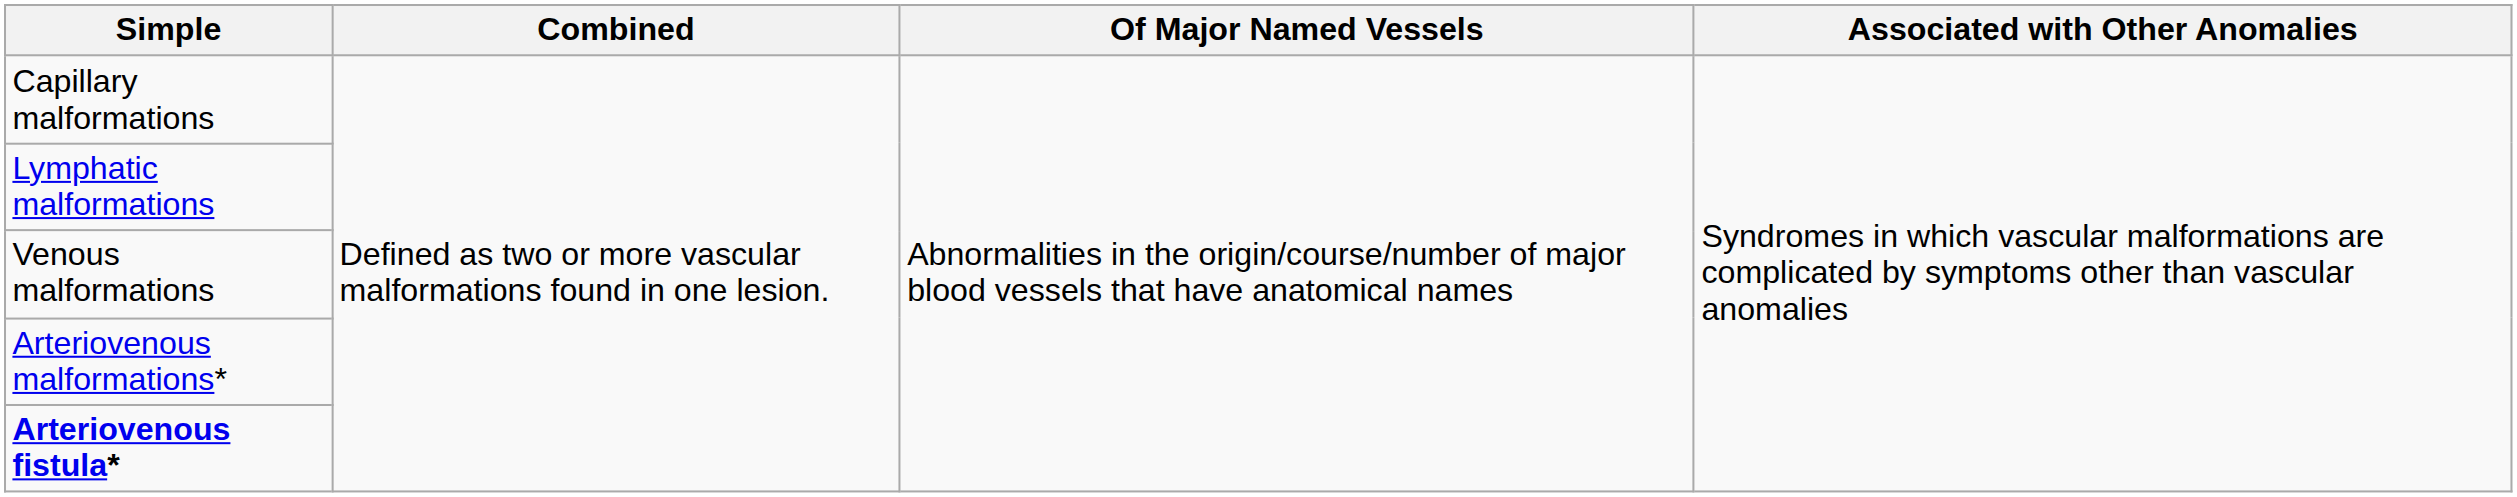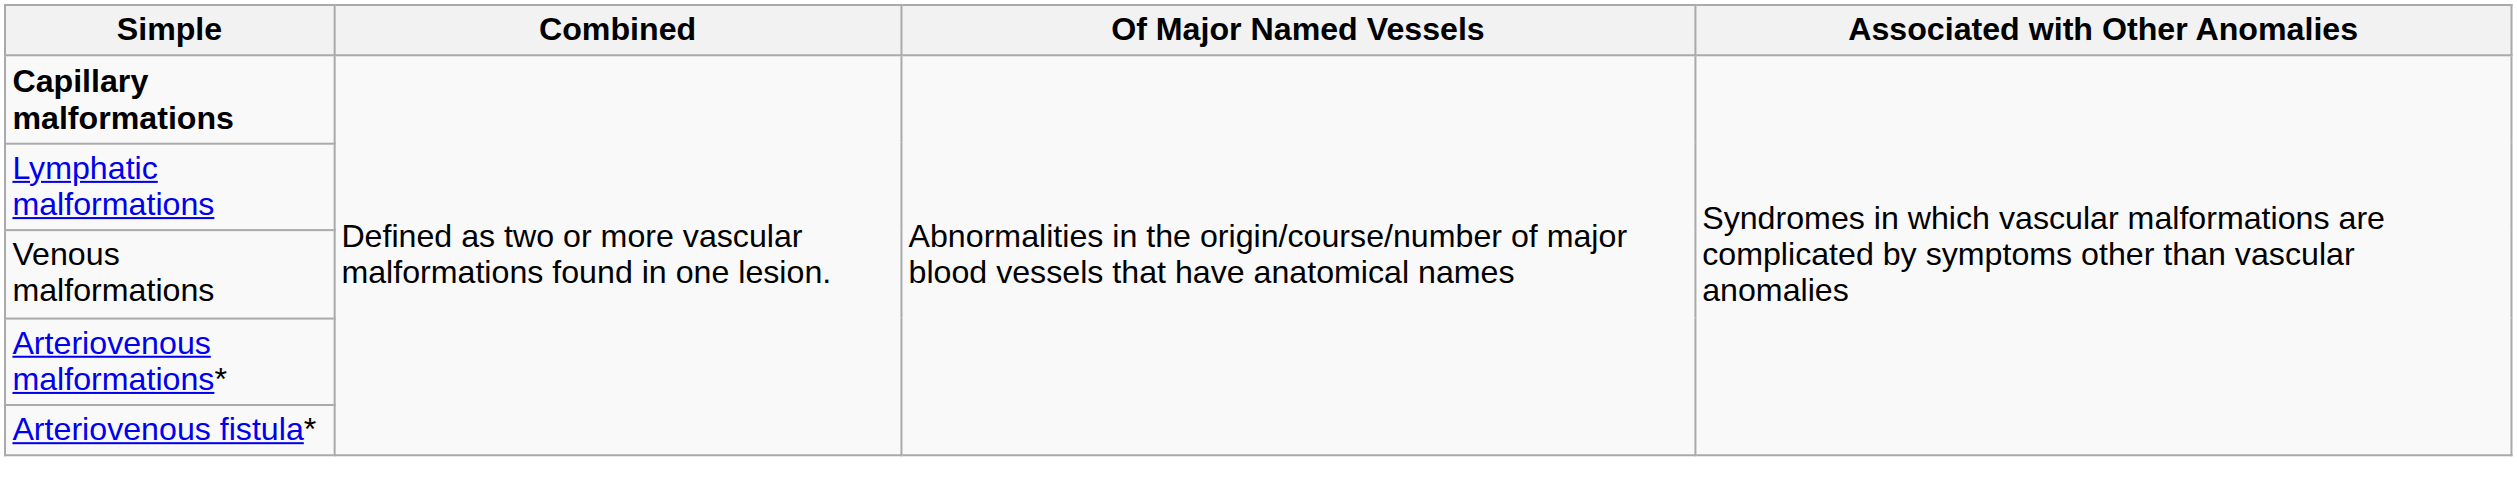(113, 99) normal -> (123, 99) bold
(121, 447) bold -> (164, 429) normal
